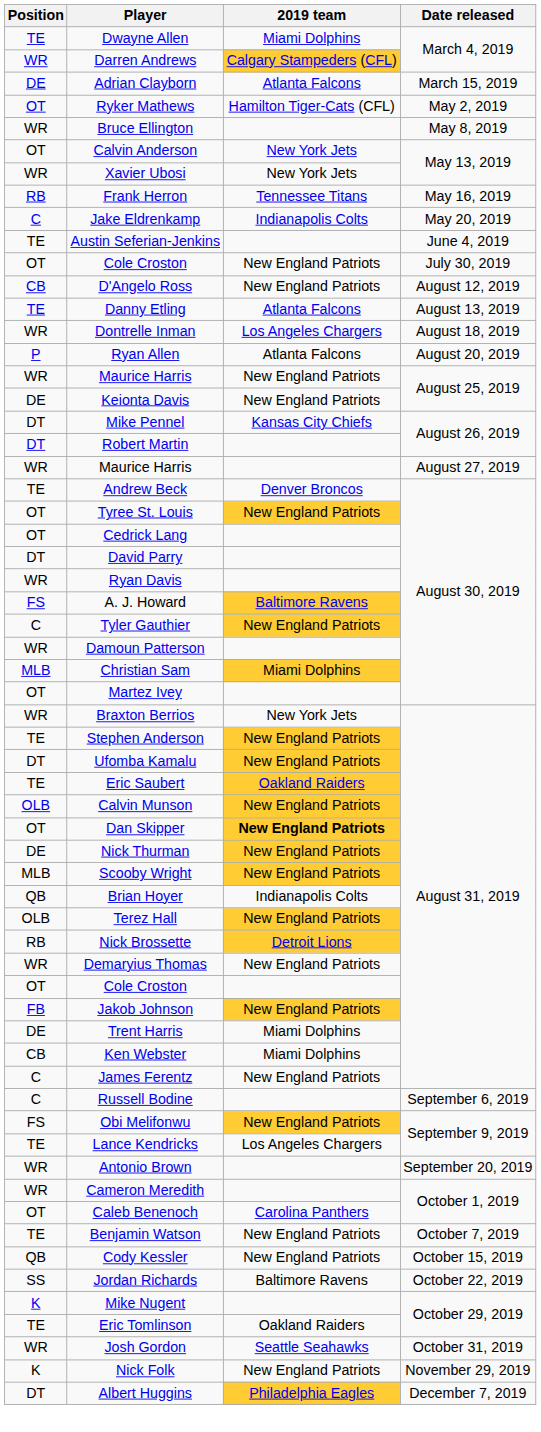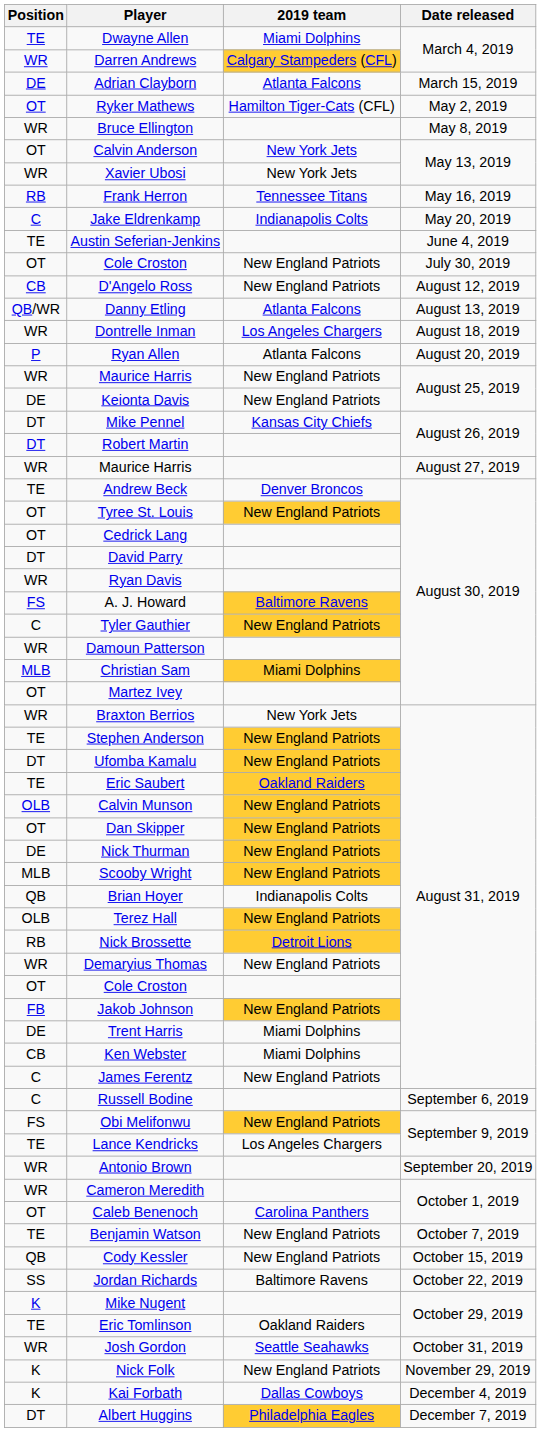(36, 309) TE -> (36, 309) QB/WR
(312, 828) bold -> (312, 828) normal
+ row: (145, 1393)
